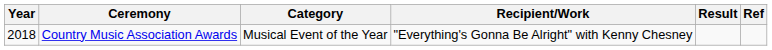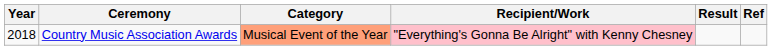(315, 34) no background -> (315, 34) lightsalmon background
(543, 34) no background -> (543, 34) pink background
